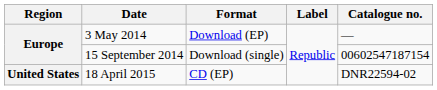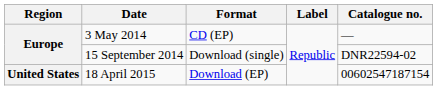(229, 34) Download (EP) -> (211, 34) CD (EP)
(385, 54) 00602547187154 -> (379, 54) DNR22594-02
(211, 74) CD (EP) -> (229, 74) Download (EP)
(379, 74) DNR22594-02 -> (385, 74) 00602547187154
